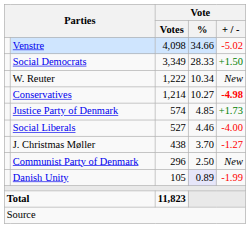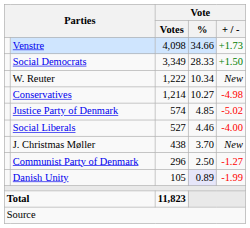(232, 45) -5.02 -> (231, 45) +1.73
(232, 95) bold -> (232, 95) normal
(231, 111) +1.73 -> (232, 111) -5.02
(232, 144) -1.27 -> (234, 144) New
(234, 161) New -> (232, 161) -1.27
